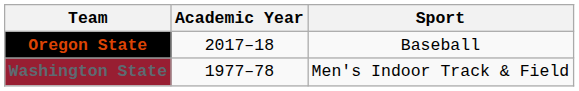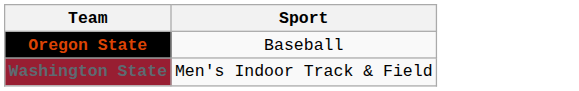- column: (239, 18)
